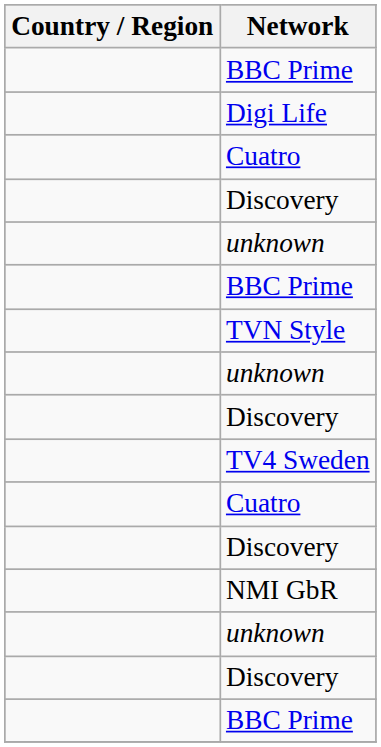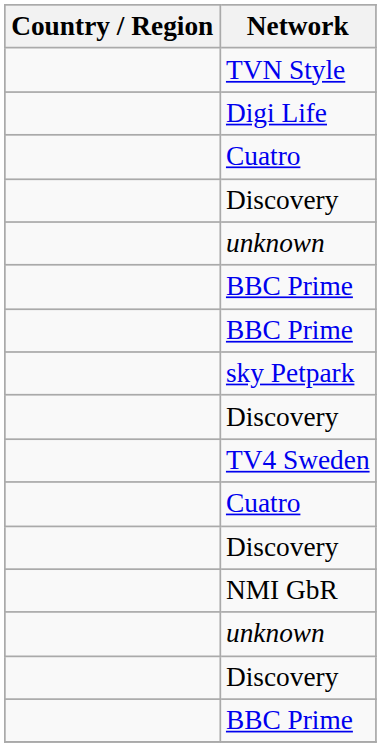(289, 69) BBC Prime -> (286, 69) TVN Style
(286, 329) TVN Style -> (289, 329) BBC Prime
(275, 373) unknown -> (290, 373) sky Petpark
